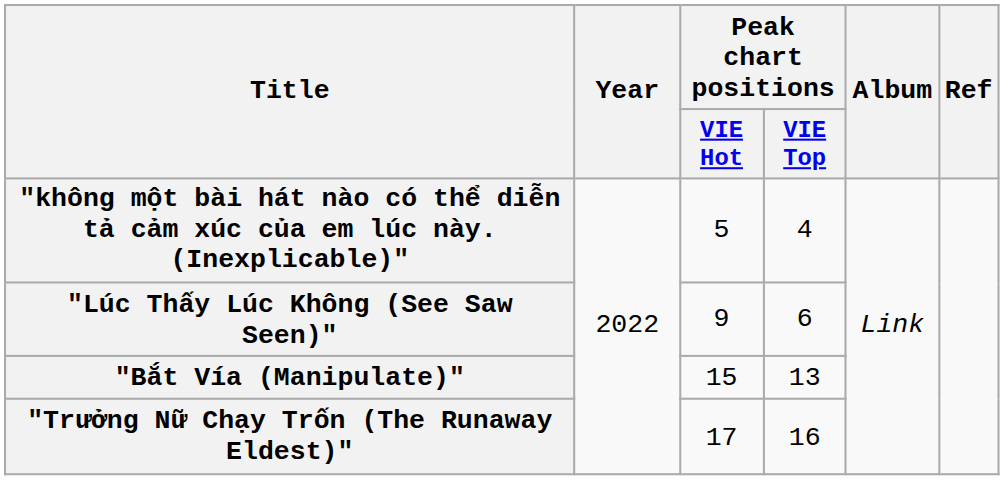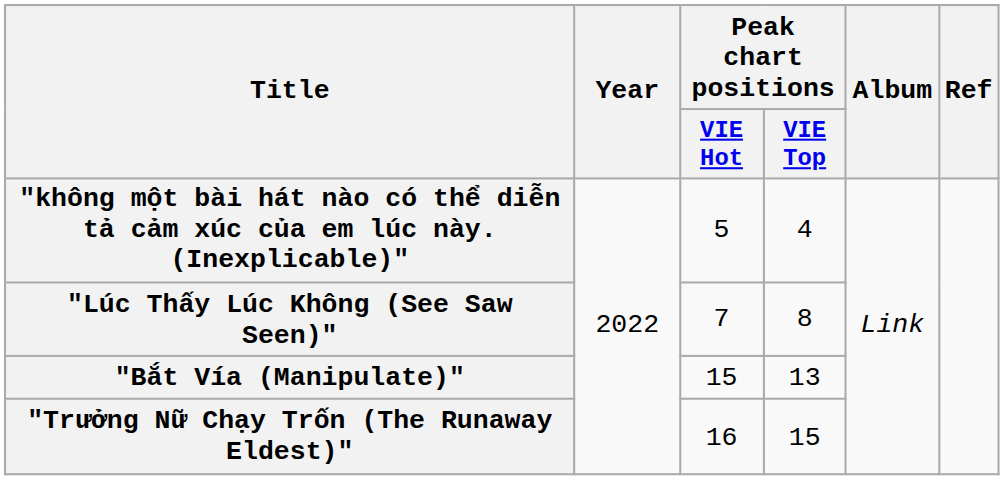(722, 319) 9 -> (722, 319) 7
(805, 319) 6 -> (805, 319) 8
(722, 436) 17 -> (722, 436) 16
(805, 436) 16 -> (805, 436) 15
